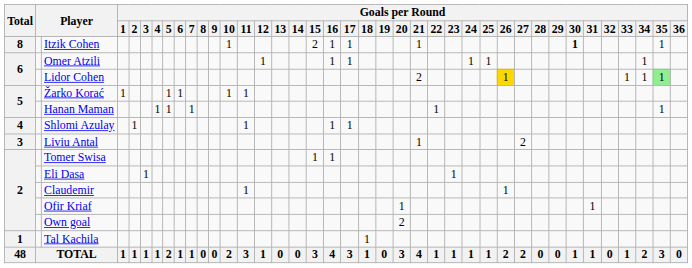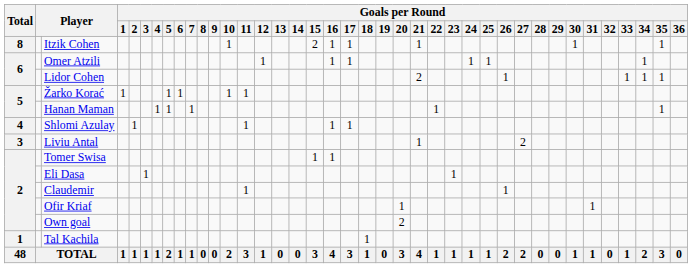(575, 45) bold -> (575, 45) normal
(506, 77) gold background -> (506, 77) no background
(662, 77) lightgreen background -> (662, 77) no background
